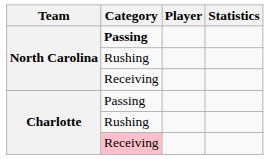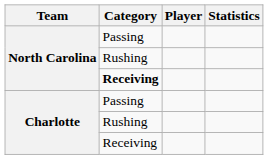(126, 36) bold -> (123, 36) normal
(131, 79) normal -> (131, 79) bold
(131, 143) pink background -> (130, 143) no background
